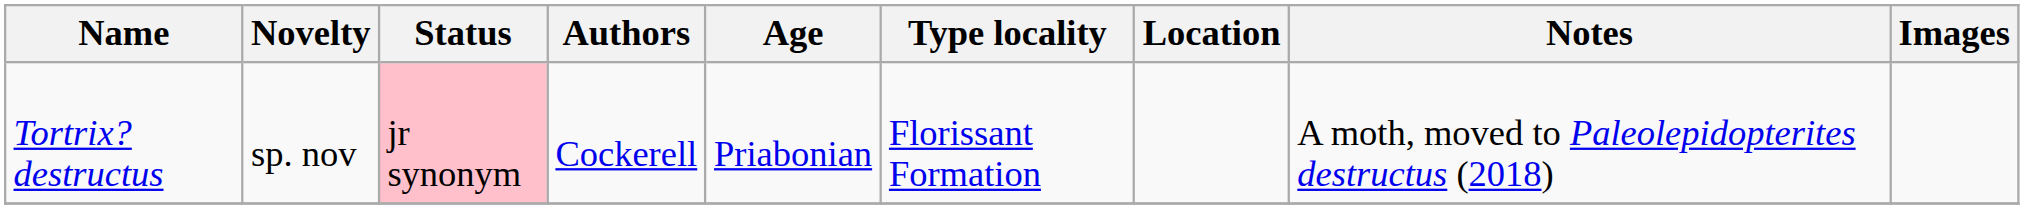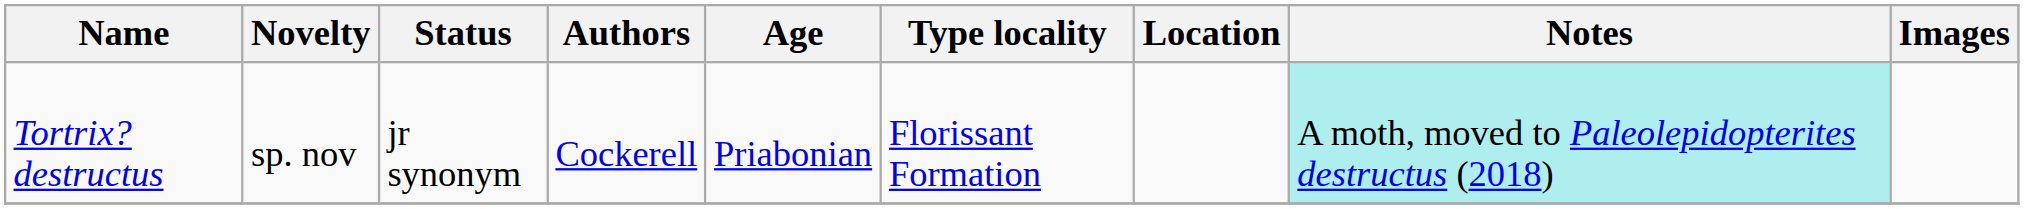(454, 152) pink background -> (454, 152) no background
(1576, 152) no background -> (1576, 152) paleturquoise background
